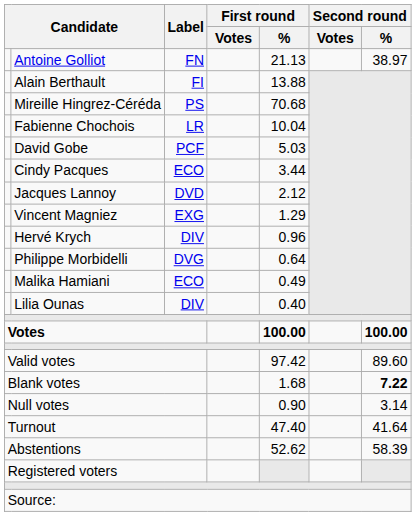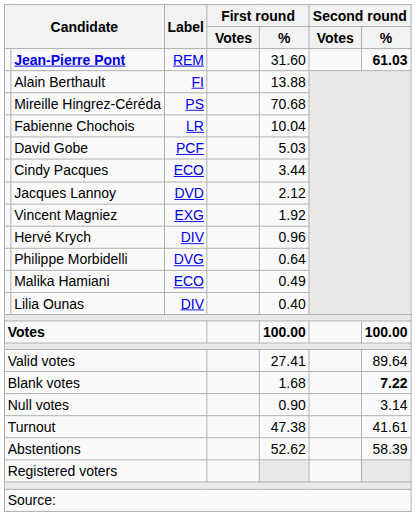+ row: (70, 60)
- row: (60, 60)
(292, 215) 1.29 -> (292, 215) 1.92
(288, 361) 97.42 -> (288, 361) 27.41
(390, 361) 89.60 -> (390, 361) 89.64
(288, 427) 47.40 -> (288, 427) 47.38
(390, 427) 41.64 -> (390, 427) 41.61
